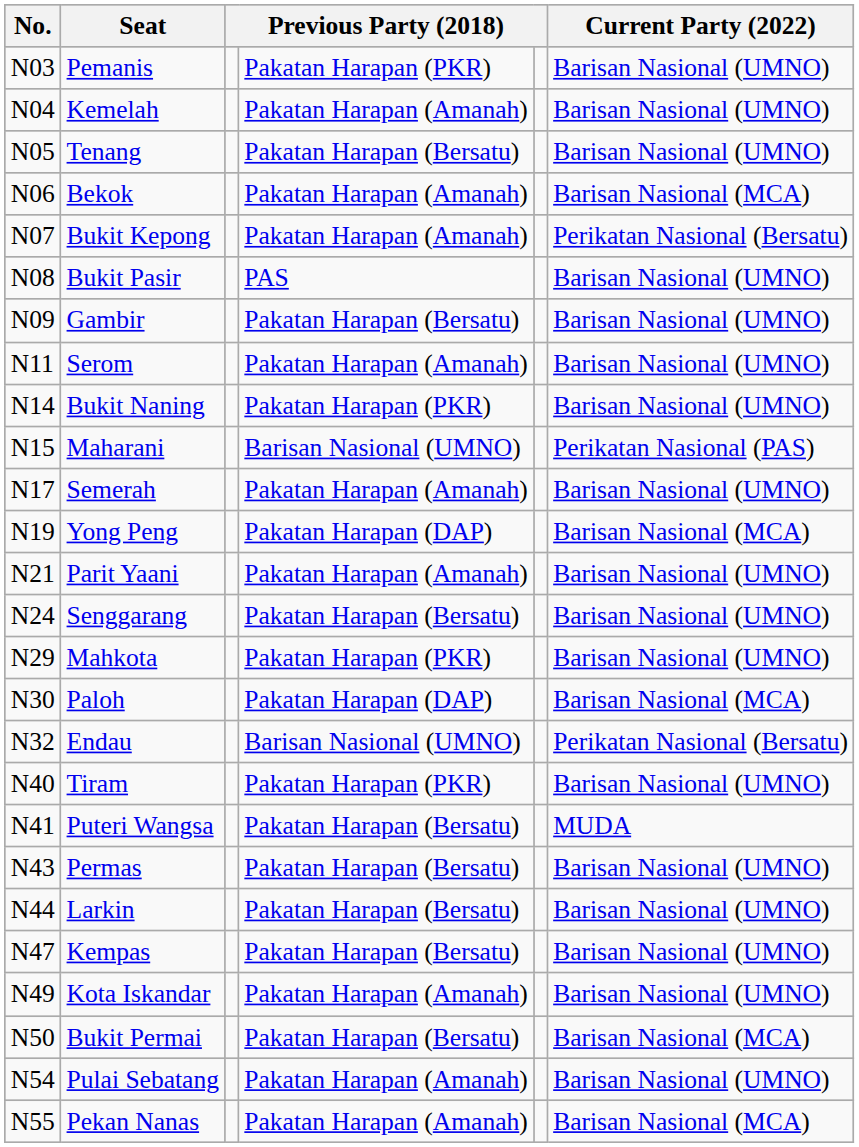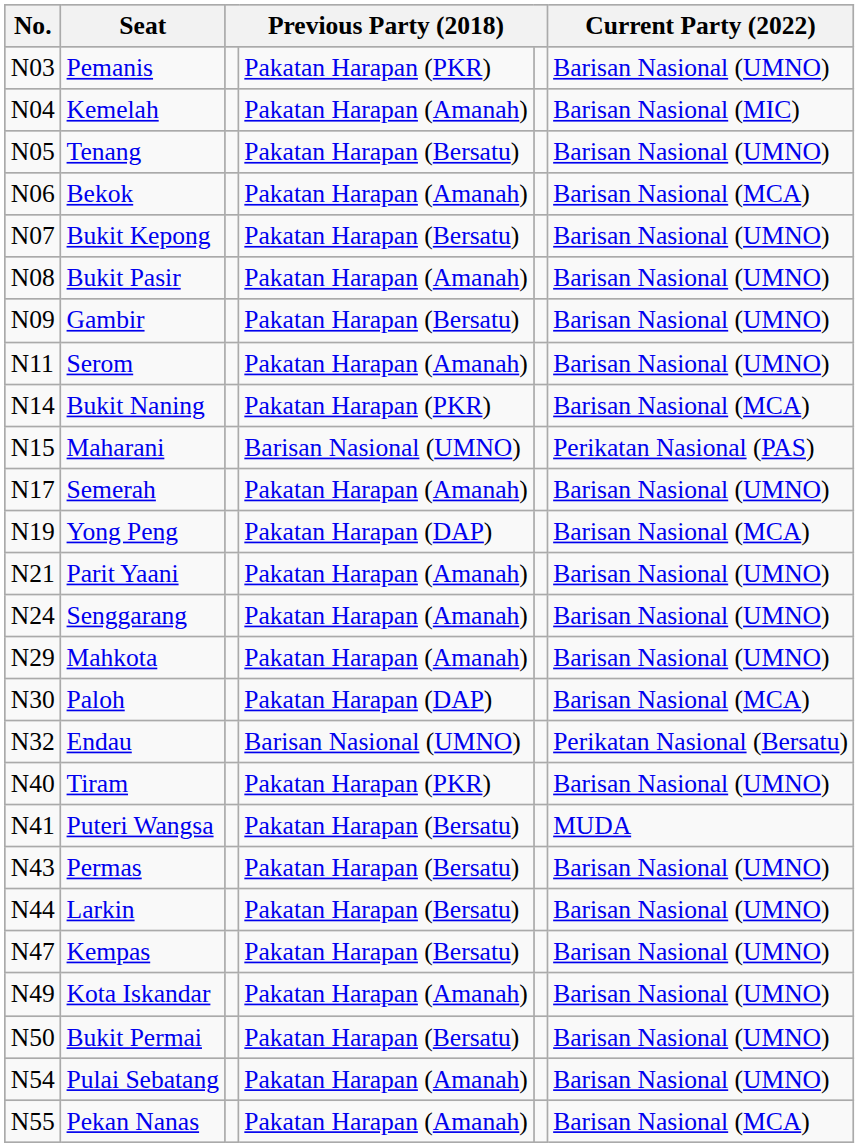(691, 109) Barisan Nasional (UMNO) -> (676, 109) Barisan Nasional (MIC)
(386, 236) Pakatan Harapan (Amanah) -> (382, 236) Pakatan Harapan (Bersatu)
(701, 236) Perikatan Nasional (Bersatu) -> (691, 236) Barisan Nasional (UMNO)
(267, 278) PAS -> (386, 278) Pakatan Harapan (Amanah)
(691, 404) Barisan Nasional (UMNO) -> (681, 404) Barisan Nasional (MCA)
(382, 615) Pakatan Harapan (Bersatu) -> (386, 615) Pakatan Harapan (Amanah)
(368, 657) Pakatan Harapan (PKR) -> (386, 657) Pakatan Harapan (Amanah)
(681, 1036) Barisan Nasional (MCA) -> (691, 1036) Barisan Nasional (UMNO)
